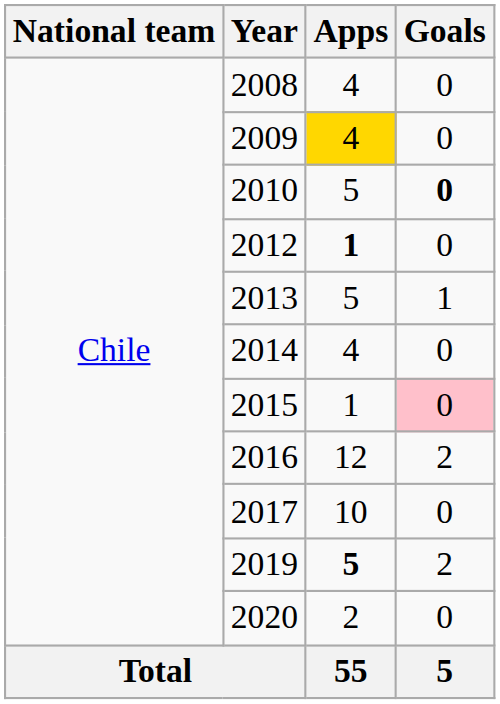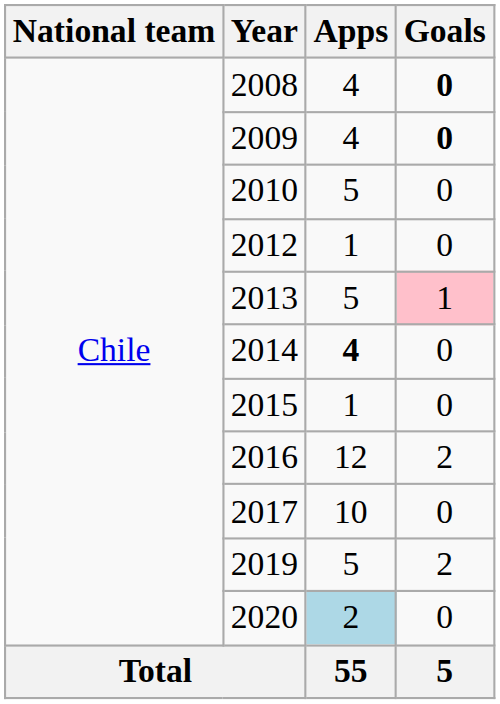(445, 84) normal -> (445, 84) bold
(351, 137) gold background -> (351, 137) no background
(445, 137) normal -> (445, 137) bold
(445, 191) bold -> (445, 191) normal
(351, 244) bold -> (351, 244) normal
(445, 297) no background -> (445, 297) pink background
(351, 350) normal -> (351, 350) bold
(445, 404) pink background -> (445, 404) no background
(351, 564) bold -> (351, 564) normal
(351, 617) no background -> (351, 617) lightblue background
